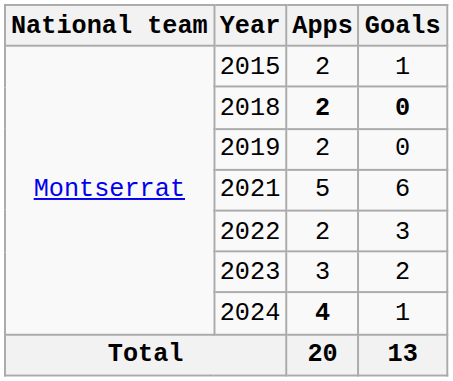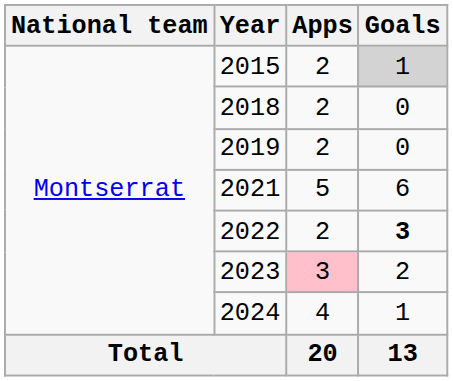(403, 67) no background -> (403, 67) lightgrey background
(323, 108) bold -> (323, 108) normal
(403, 108) bold -> (403, 108) normal
(403, 231) normal -> (403, 231) bold
(323, 272) no background -> (323, 272) pink background
(323, 313) bold -> (323, 313) normal
